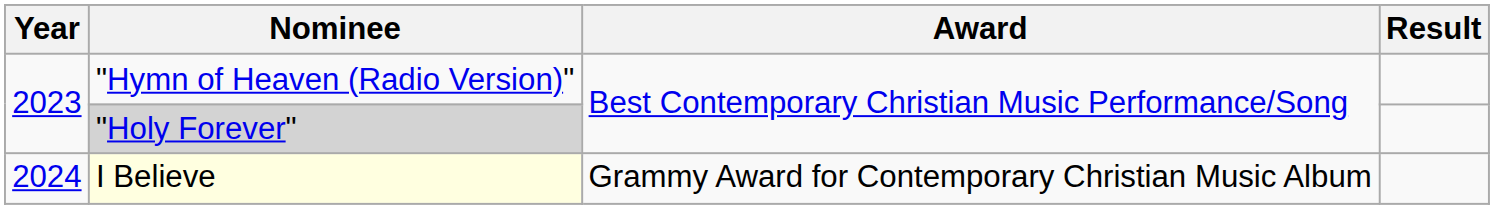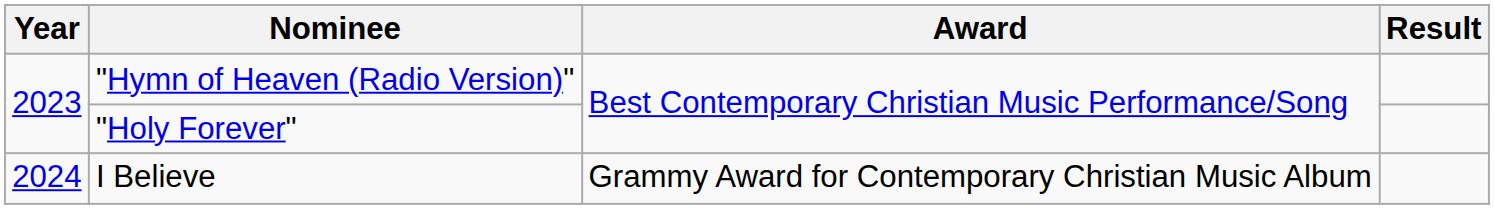(196, 128) lightgrey background -> (196, 128) no background
(156, 177) lightyellow background -> (156, 177) no background
